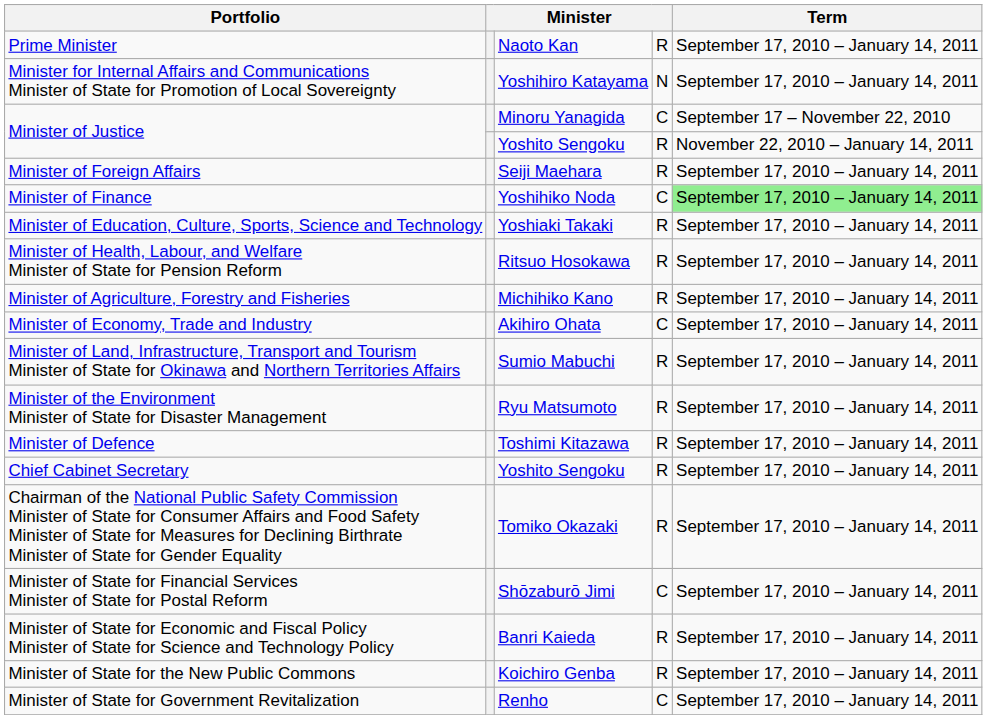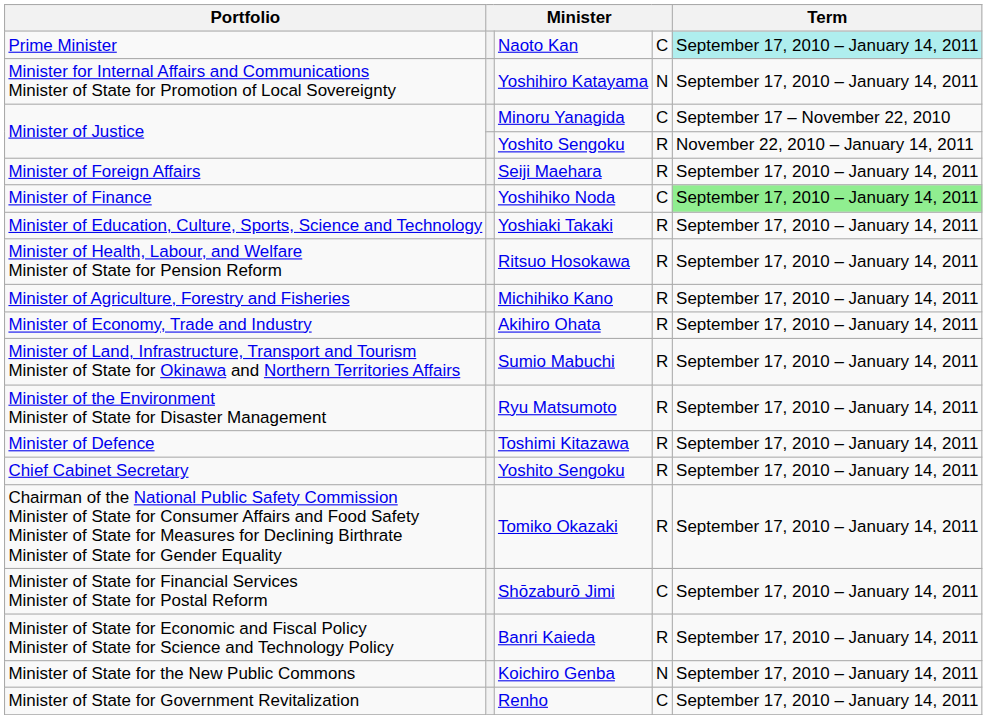(662, 44) R -> (662, 44) C
(827, 44) no background -> (827, 44) paleturquoise background
(662, 325) C -> (662, 325) R
(662, 673) R -> (662, 673) N
